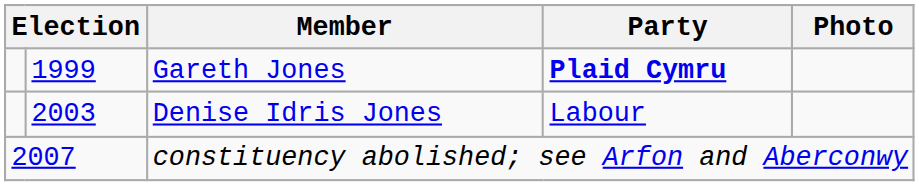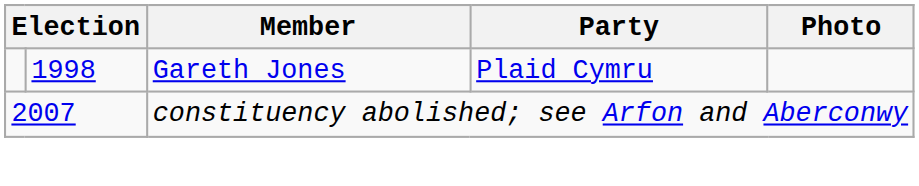(64, 70) 1999 -> (64, 70) 1998
(638, 70) bold -> (565, 70) normal
- row: (297, 114)
